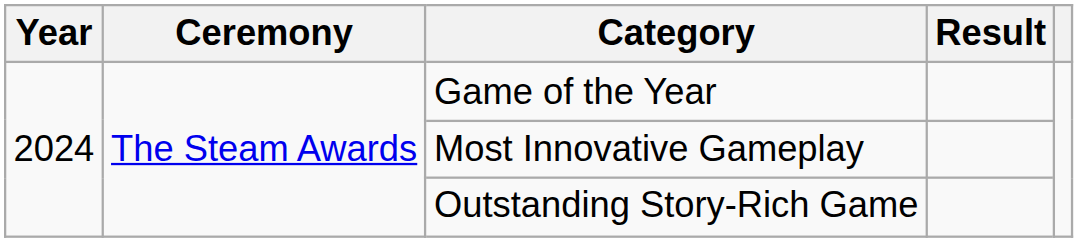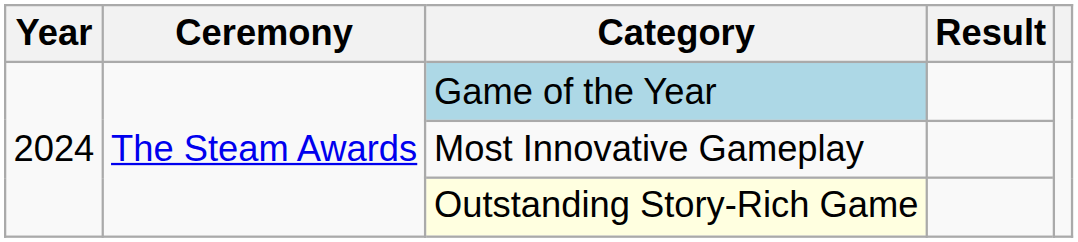(575, 90) no background -> (575, 90) lightblue background
(676, 206) no background -> (676, 206) lightyellow background
